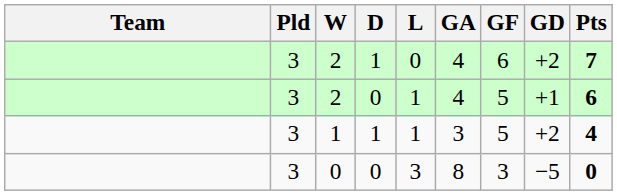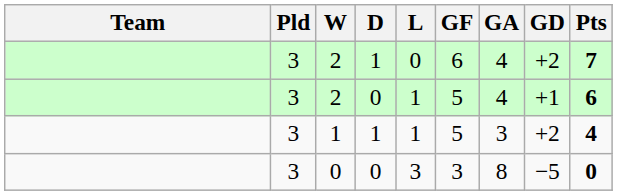columns swapped: (503, 23) <-> (458, 23)
